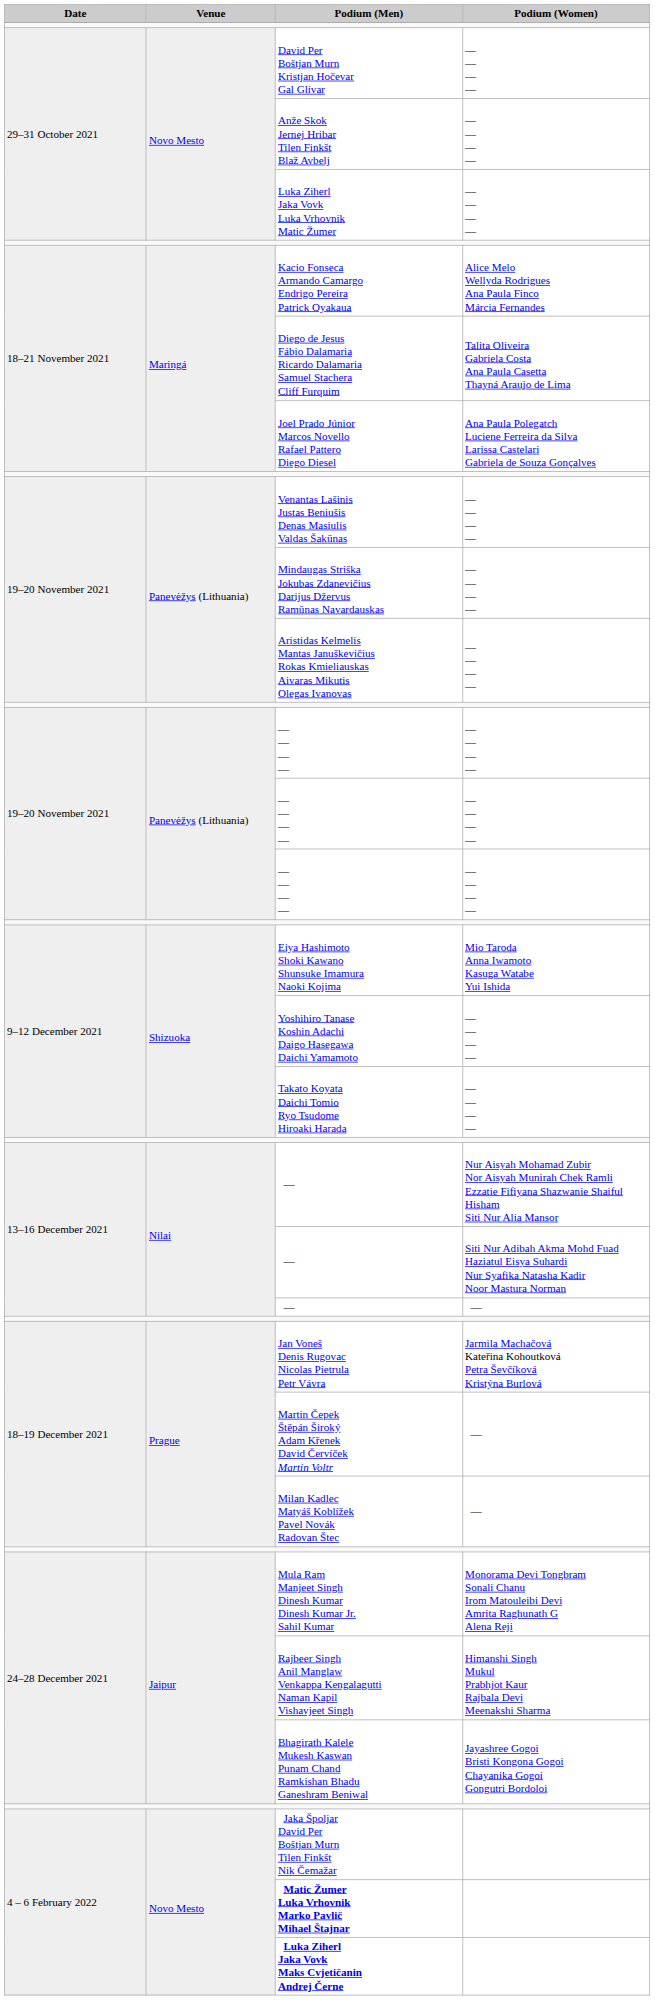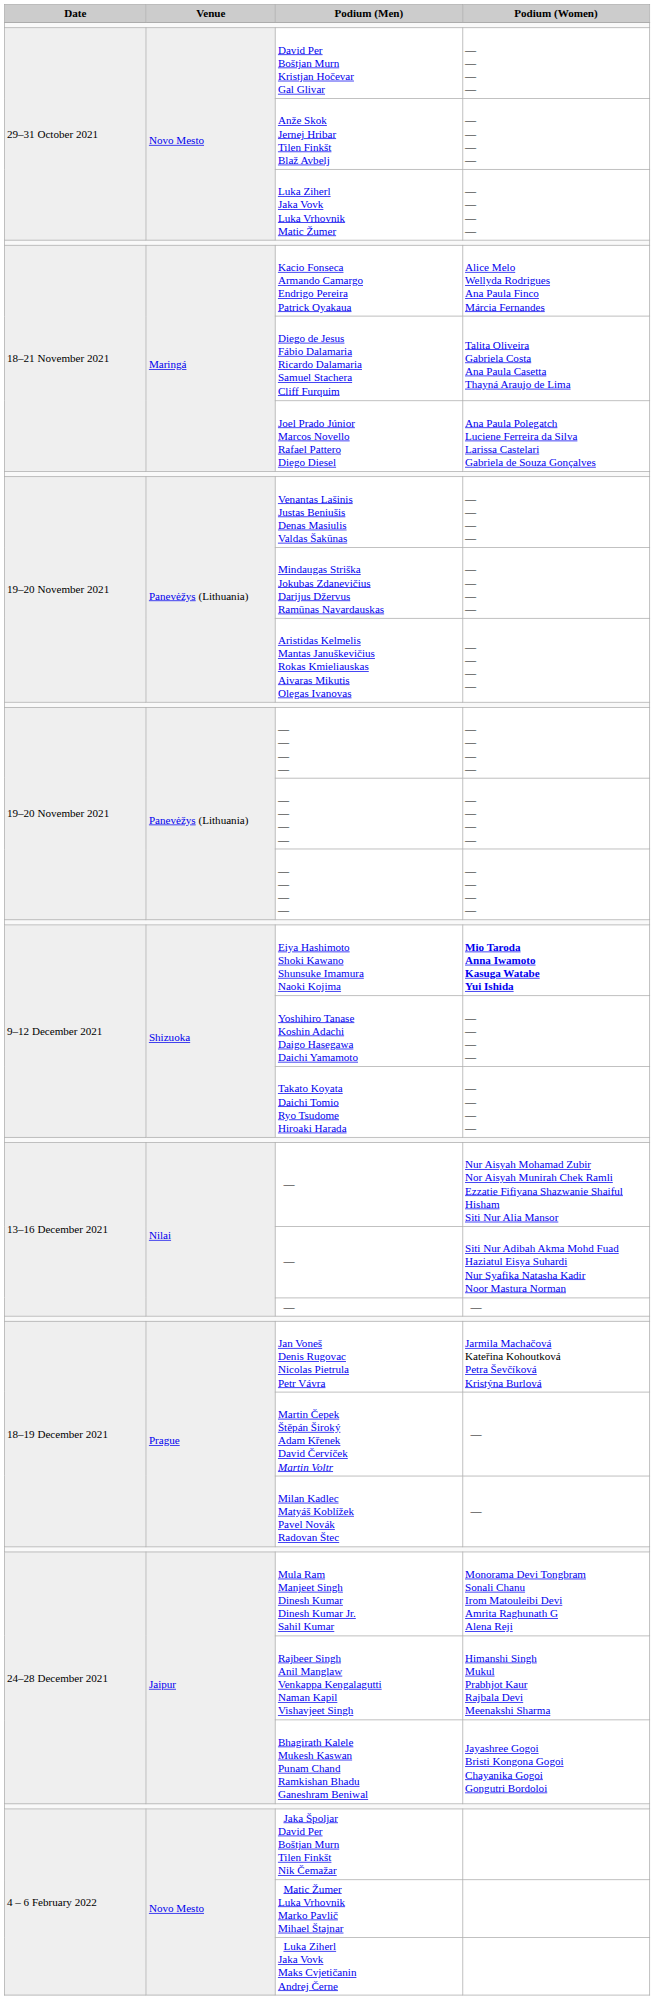(499, 960) normal -> (502, 960) bold
(314, 1909) bold -> (312, 1909) normal
(320, 1966) bold -> (317, 1966) normal
